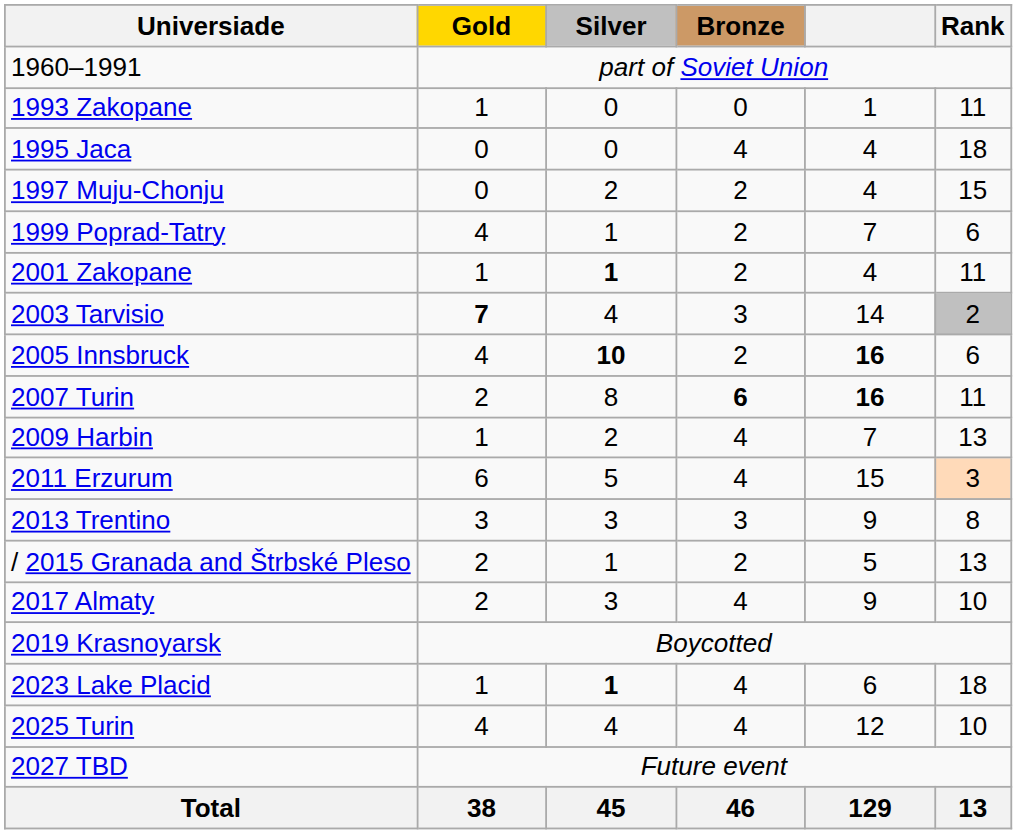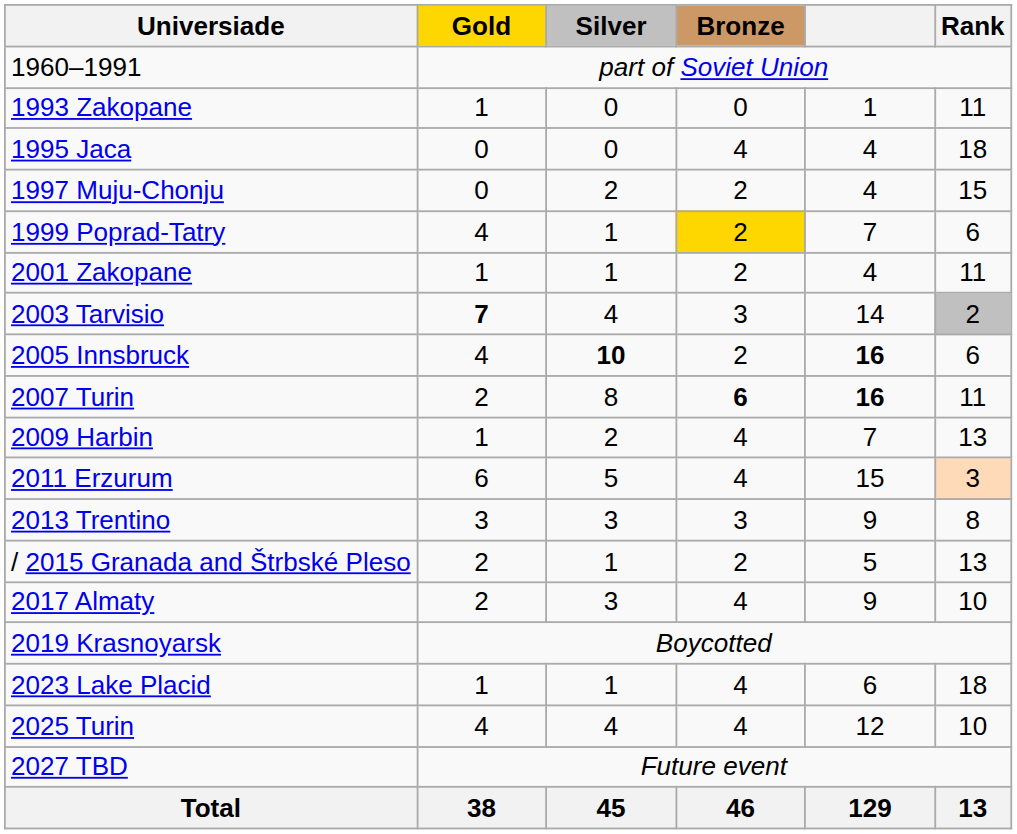(741, 232) no background -> (741, 232) gold background
(611, 273) bold -> (611, 273) normal
(611, 685) bold -> (611, 685) normal
